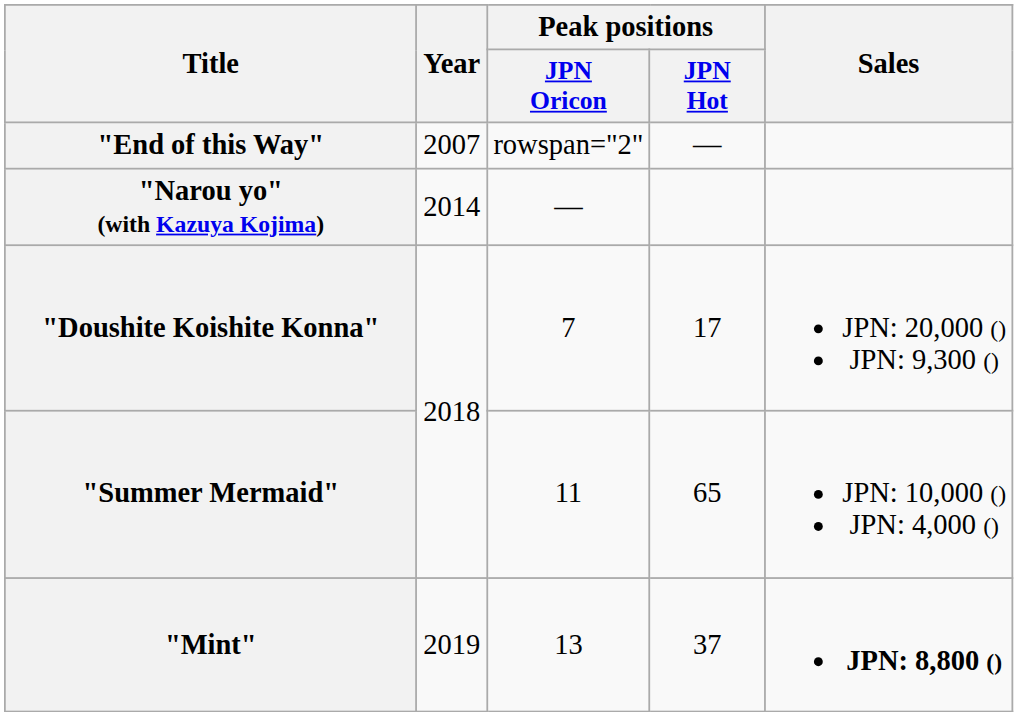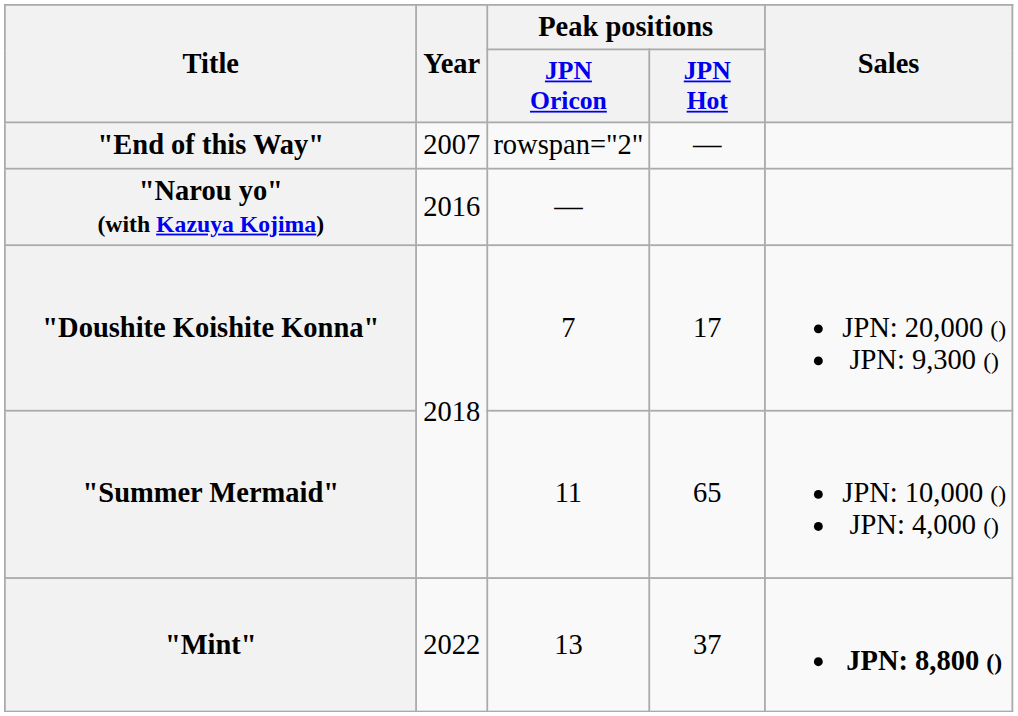(452, 205) 2014 -> (452, 205) 2016
(452, 644) 2019 -> (452, 644) 2022
